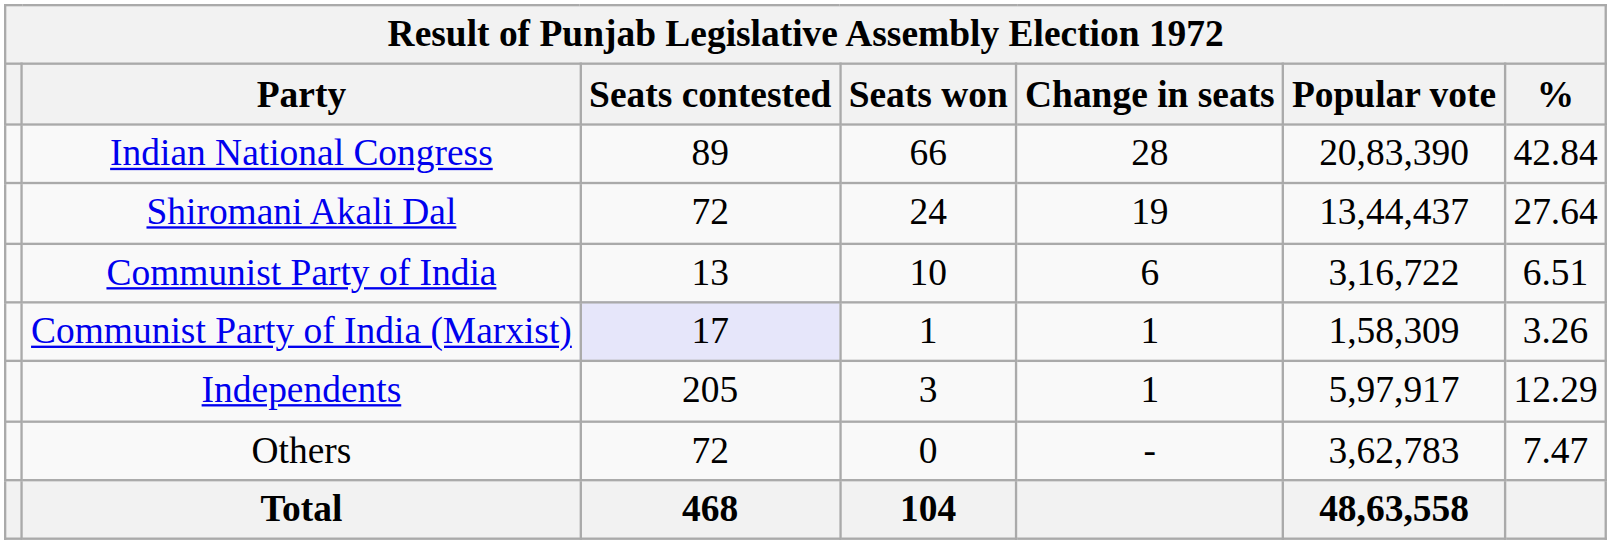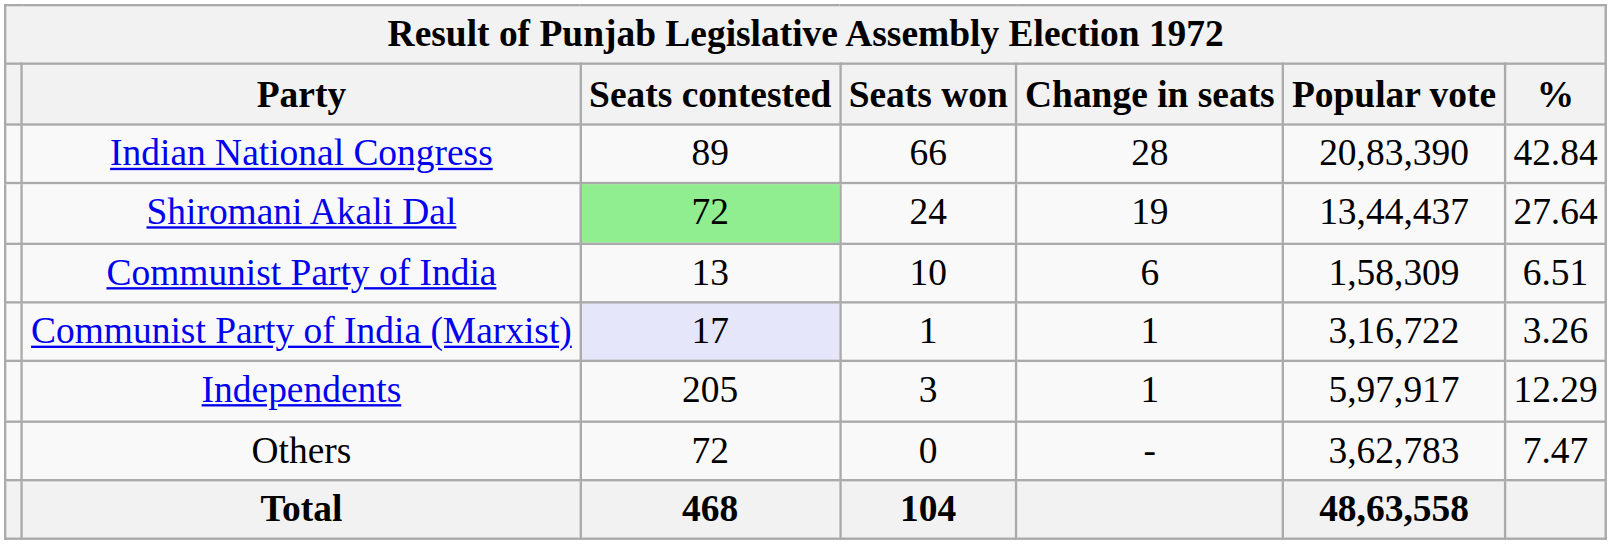(710, 212) no background -> (710, 212) lightgreen background
(1394, 271) 3,16,722 -> (1394, 271) 1,58,309
(1394, 331) 1,58,309 -> (1394, 331) 3,16,722
